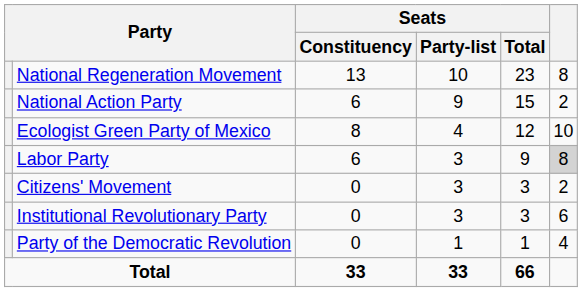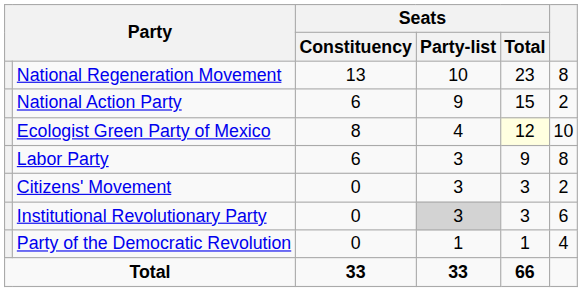(525, 131) no background -> (525, 131) lightyellow background
(563, 159) lightgrey background -> (563, 159) no background
(458, 215) no background -> (458, 215) lightgrey background
